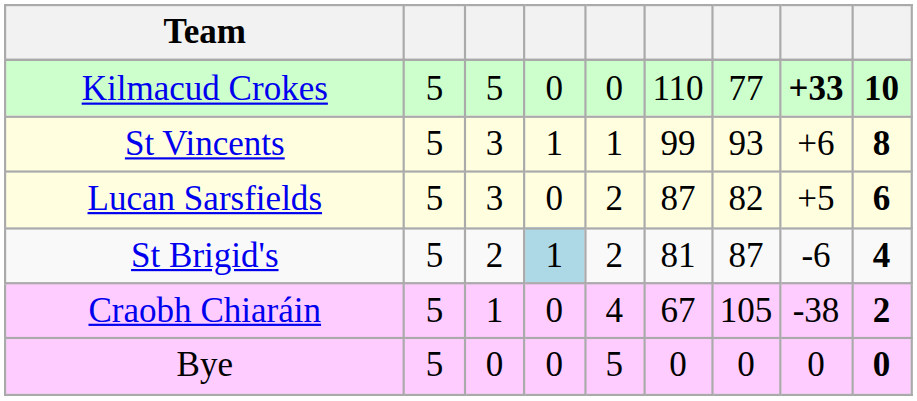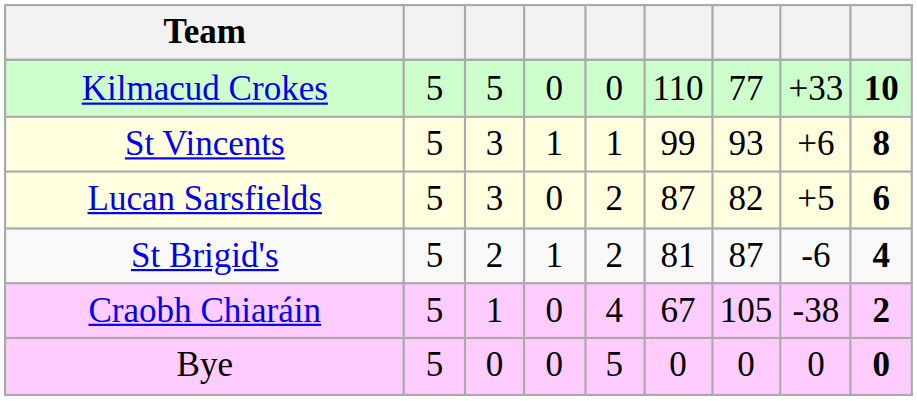(816, 87) bold -> (816, 87) normal
(554, 254) lightblue background -> (554, 254) no background
